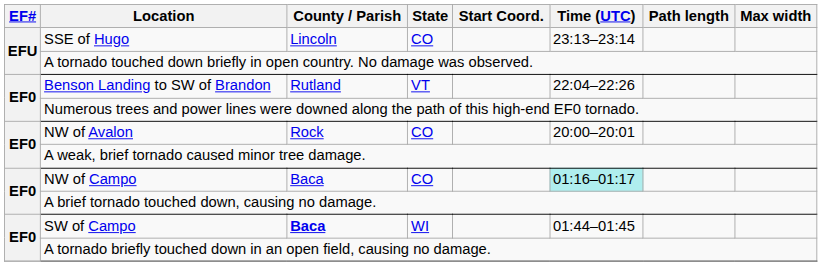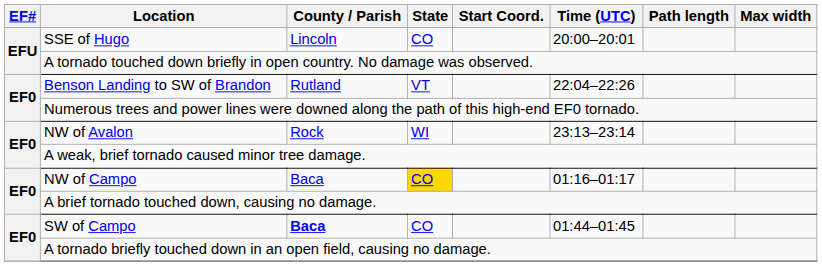(594, 39) 23:13–23:14 -> (594, 39) 20:00–20:01
(422, 132) CO -> (420, 132) WI
(594, 132) 20:00–20:01 -> (594, 132) 23:13–23:14
(422, 179) no background -> (422, 179) gold background
(594, 179) paleturquoise background -> (594, 179) no background
(420, 226) WI -> (422, 226) CO
